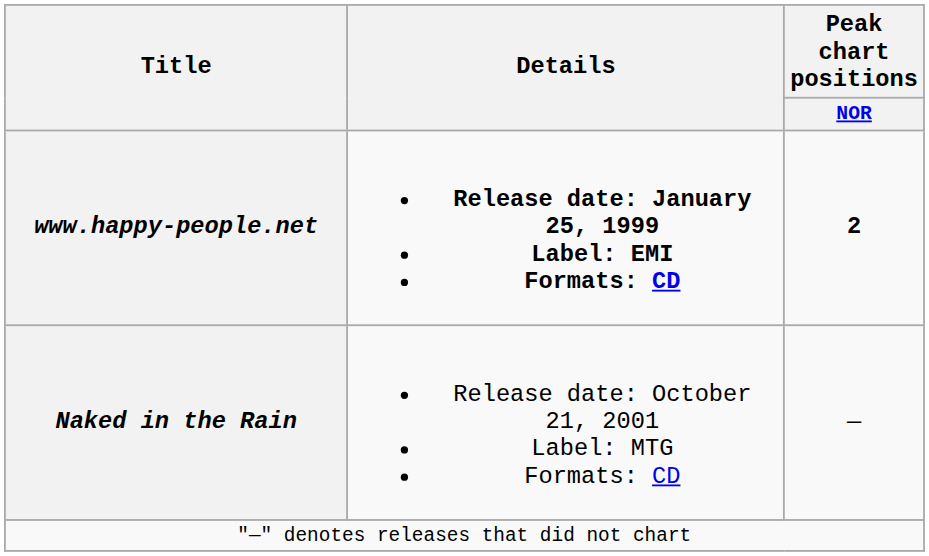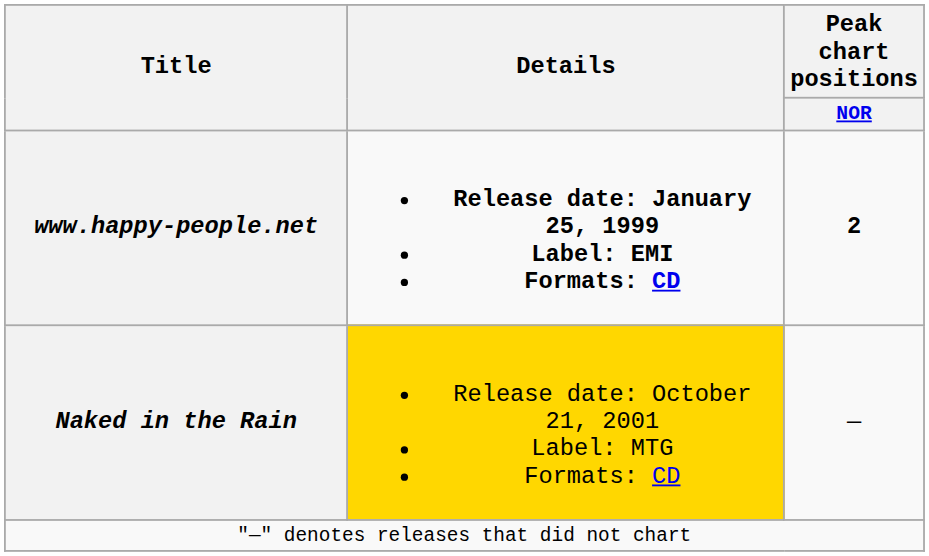(566, 436) no background -> (566, 436) gold background
